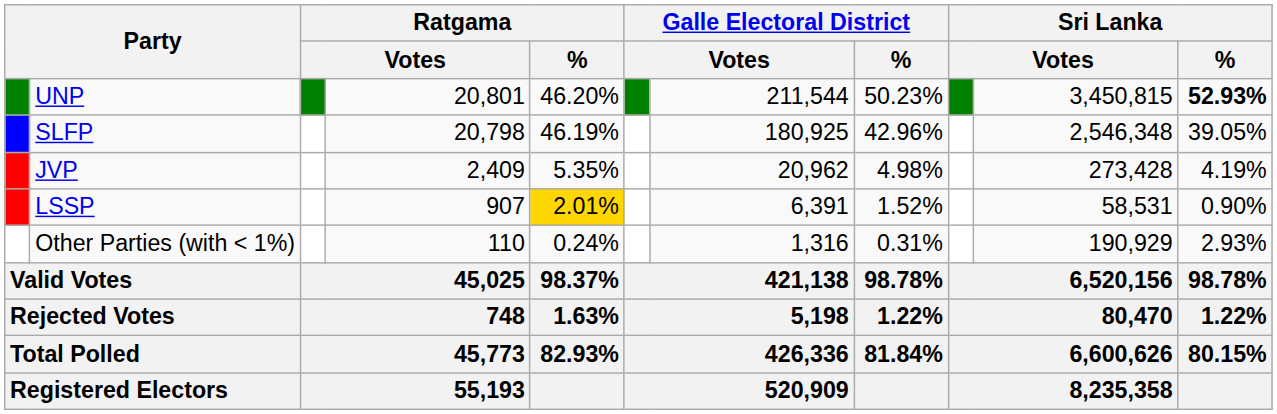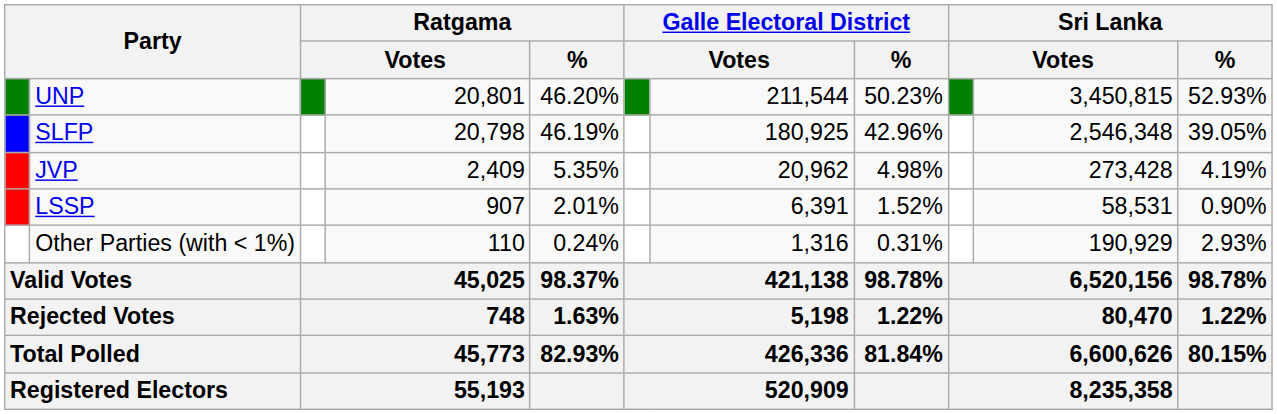(1227, 96) bold -> (1227, 96) normal
(586, 206) gold background -> (586, 206) no background
